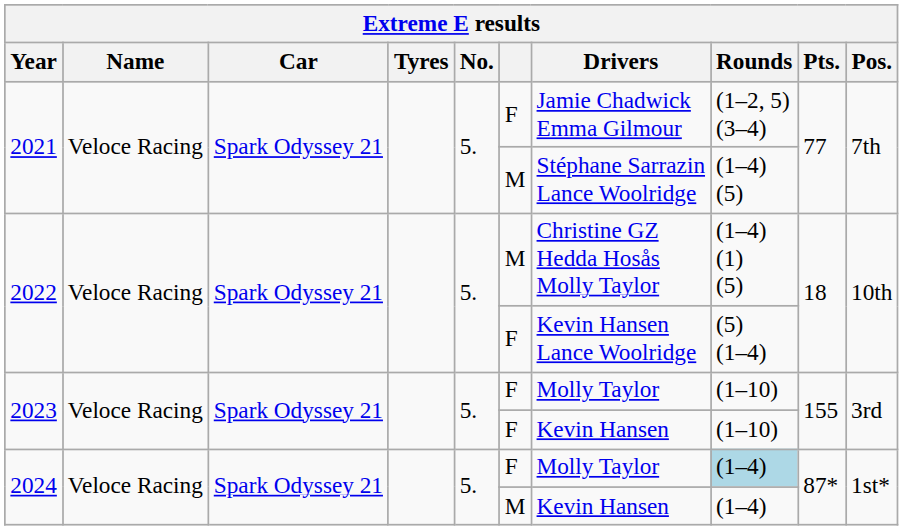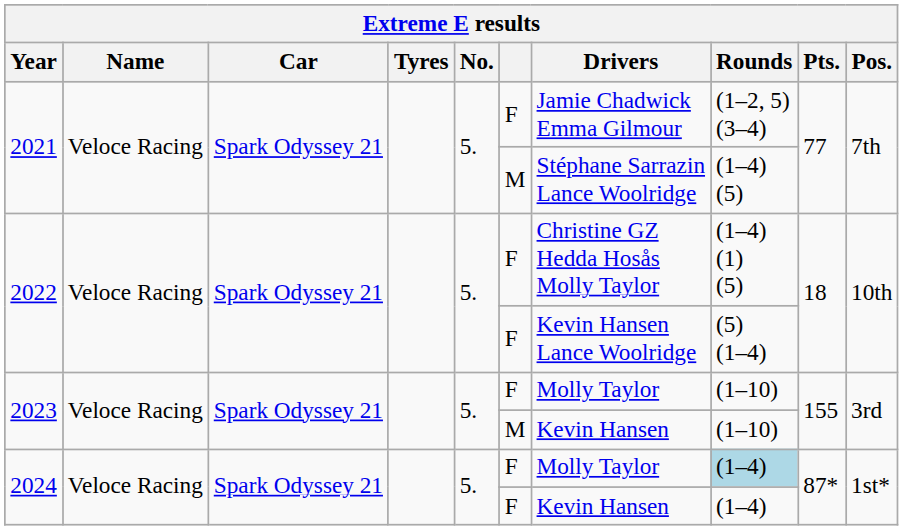(515, 258) M -> (511, 258) F
(511, 428) F -> (515, 428) M
(515, 505) M -> (511, 505) F
